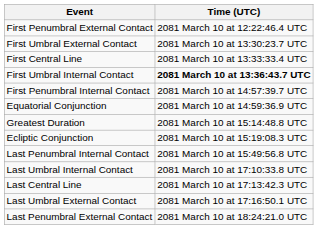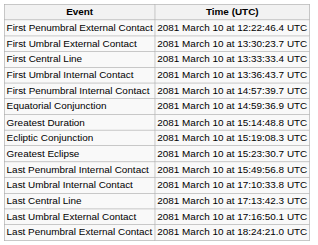(234, 75) bold -> (232, 75) normal
+ row: (43, 153)
